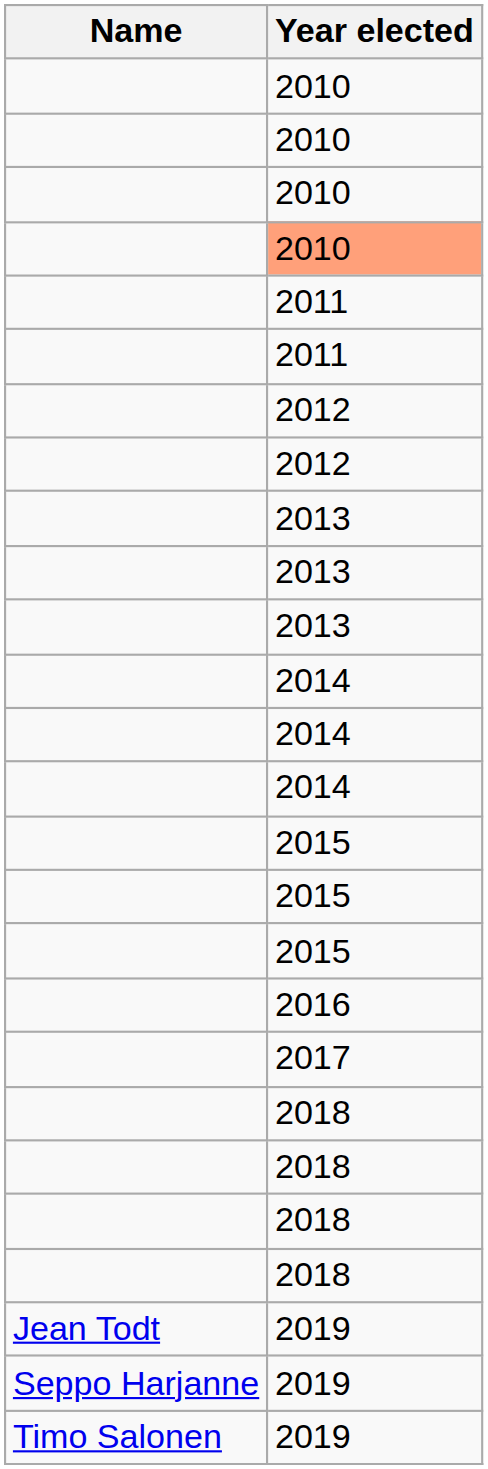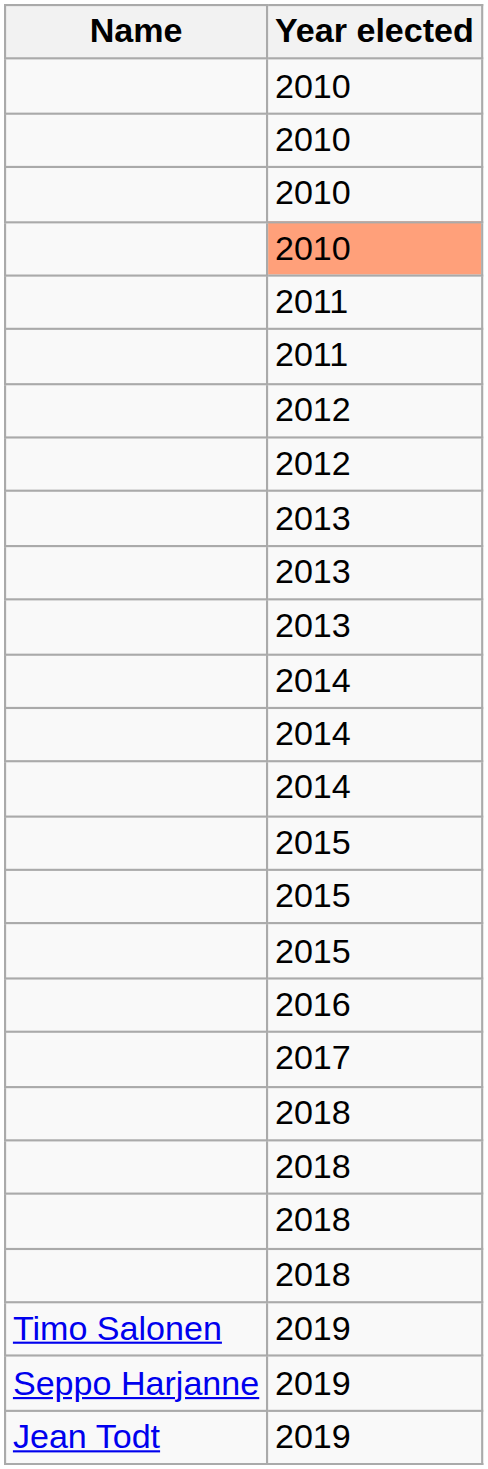(87, 1328) Jean Todt -> (117, 1328) Timo Salonen
(117, 1436) Timo Salonen -> (87, 1436) Jean Todt
